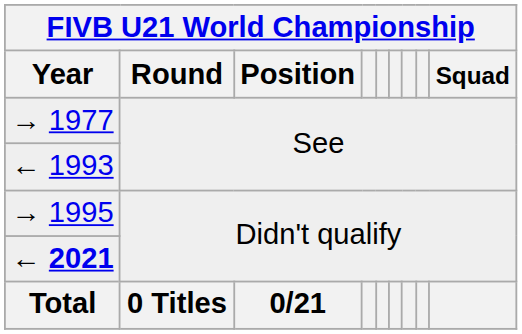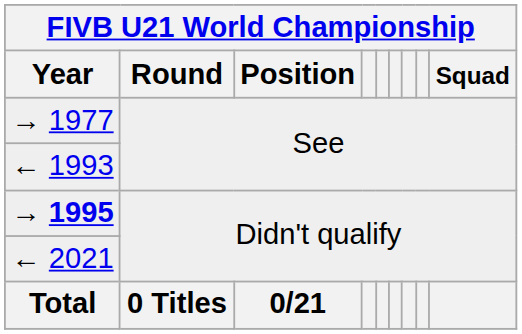(63, 212) normal -> (63, 212) bold
(63, 258) bold -> (63, 258) normal
